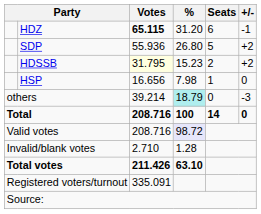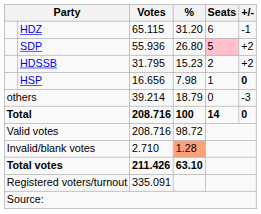(148, 30) bold -> (148, 30) normal
(211, 47) no background -> (211, 47) pink background
(149, 64) lightyellow background -> (149, 64) no background
(244, 81) normal -> (244, 81) bold
(189, 98) paleturquoise background -> (189, 98) no background
(189, 132) lavender background -> (189, 132) no background
(186, 149) no background -> (186, 149) lightsalmon background
